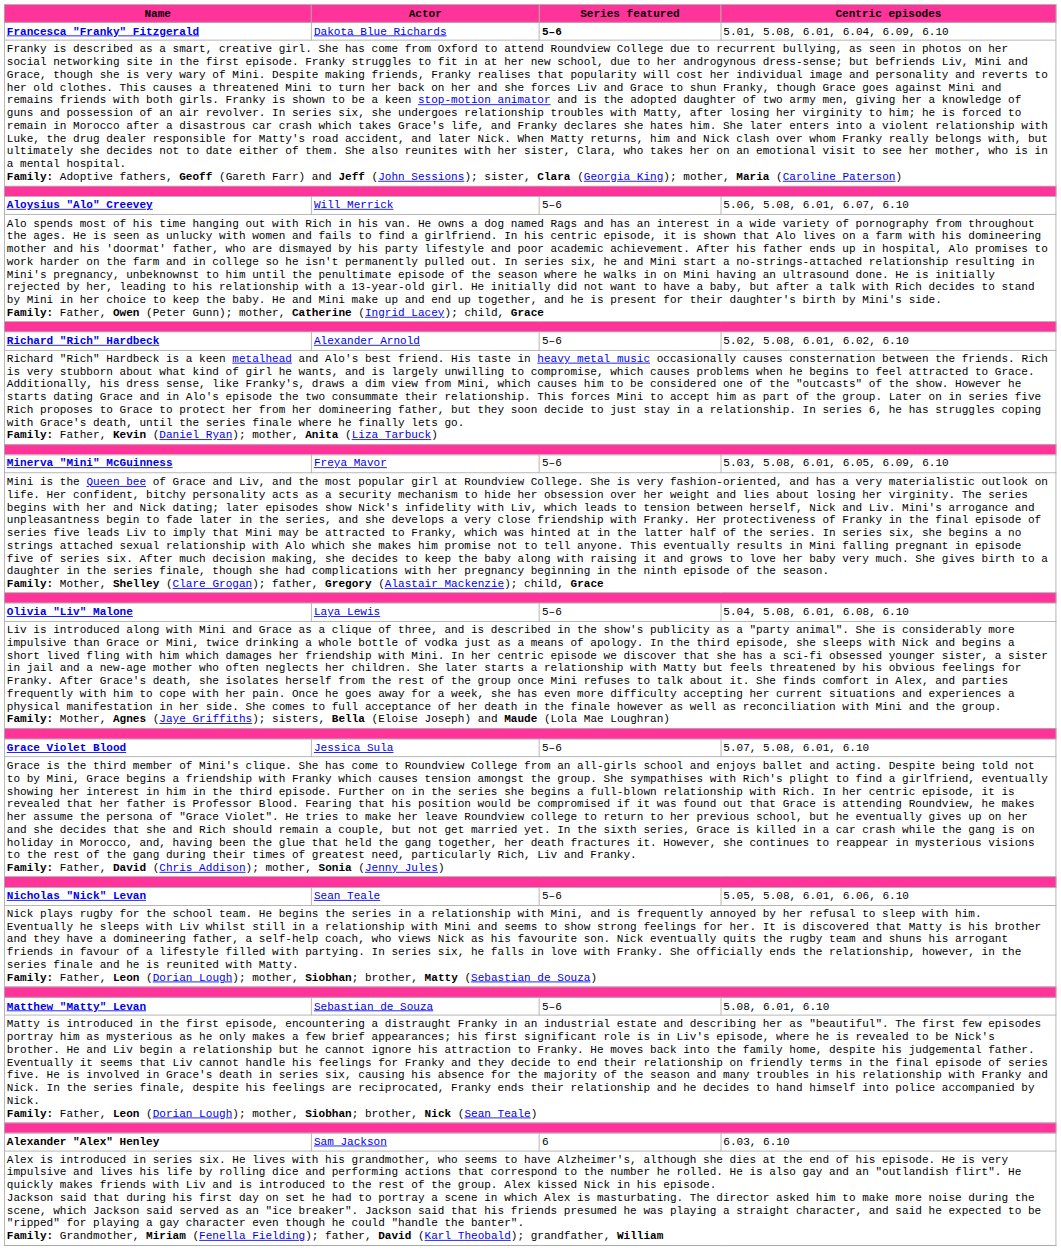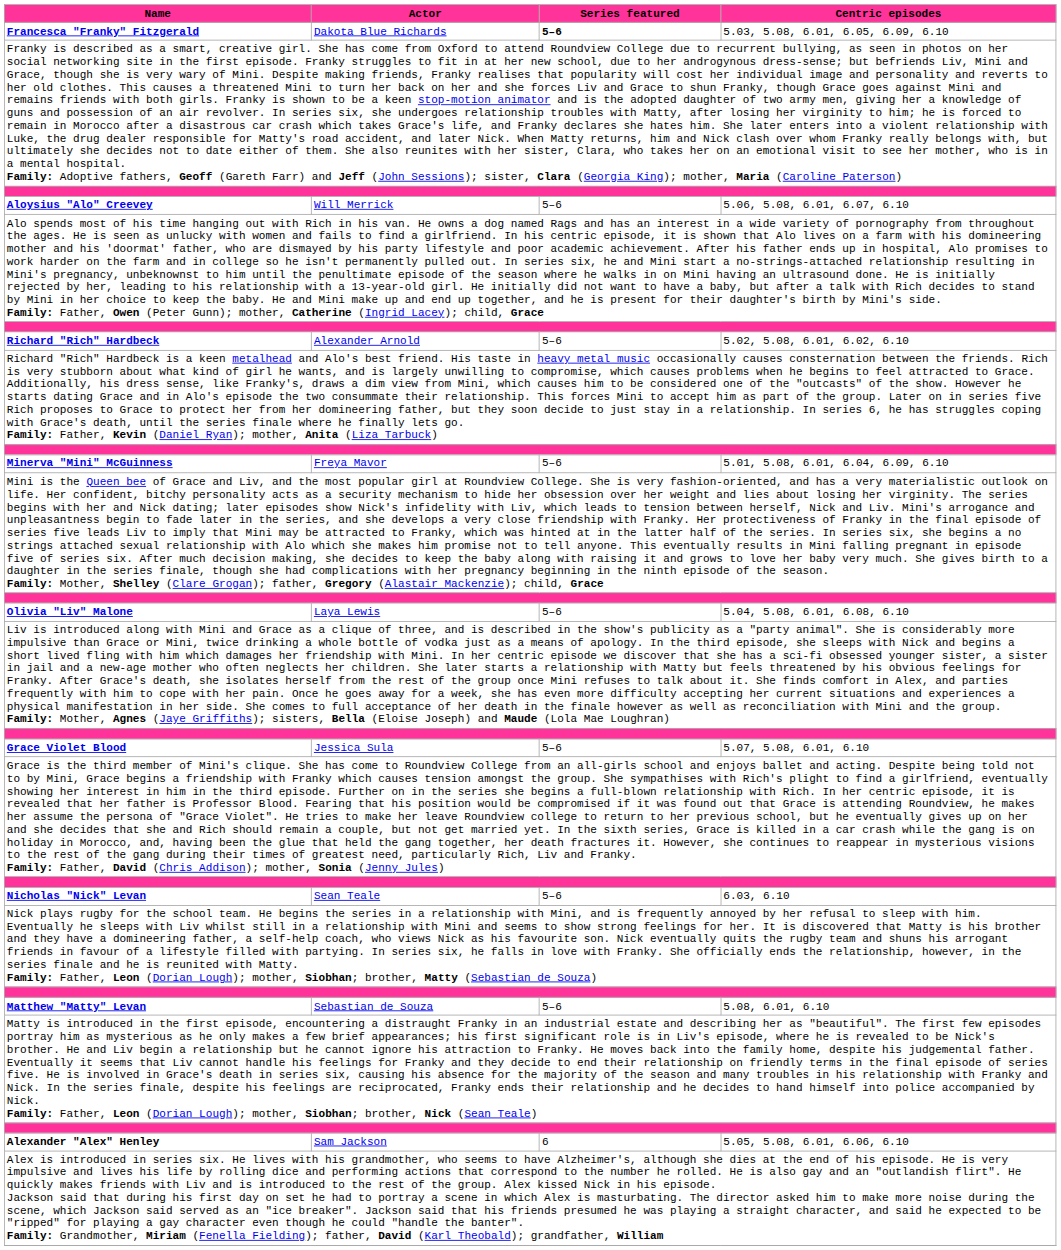(836, 31) 5.01, 5.08, 6.01, 6.04, 6.09, 6.10 -> (836, 31) 5.03, 5.08, 6.01, 6.05, 6.09, 6.10
(836, 464) 5.03, 5.08, 6.01, 6.05, 6.09, 6.10 -> (836, 464) 5.01, 5.08, 6.01, 6.04, 6.09, 6.10
(816, 896) 5.05, 5.08, 6.01, 6.06, 6.10 -> (756, 896) 6.03, 6.10
(756, 1142) 6.03, 6.10 -> (816, 1142) 5.05, 5.08, 6.01, 6.06, 6.10
